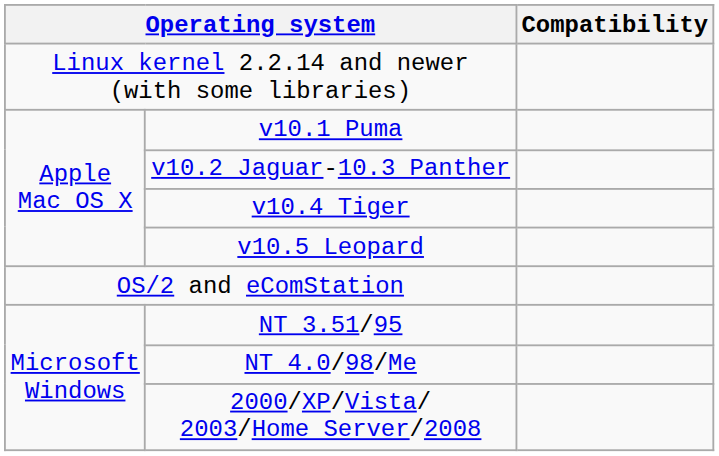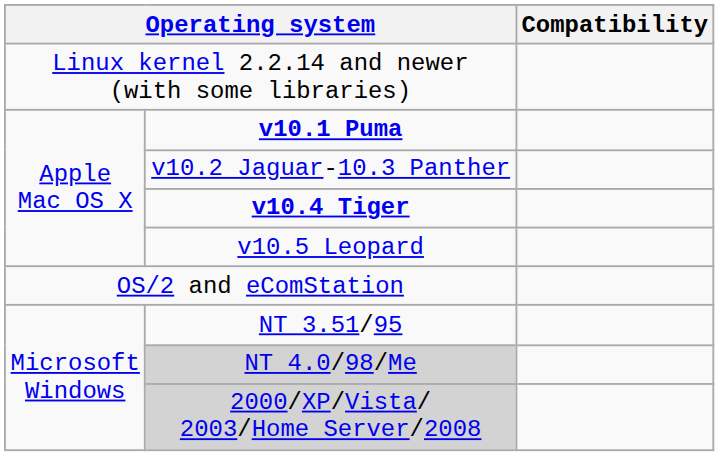(331, 130) normal -> (331, 130) bold
(331, 208) normal -> (331, 208) bold
(331, 364) no background -> (331, 364) lightgrey background
(331, 417) no background -> (331, 417) lightgrey background
